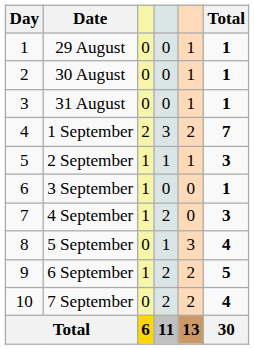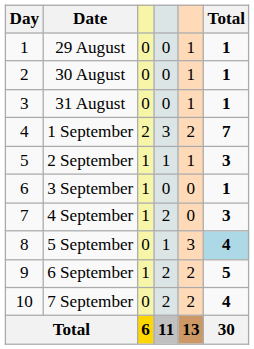(226, 244) no background -> (226, 244) lightblue background
